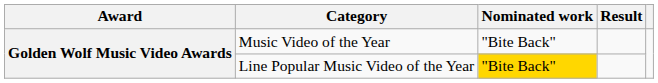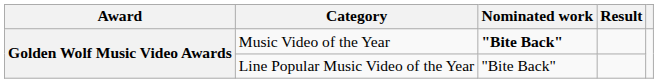(519, 41) normal -> (522, 41) bold
(519, 66) gold background -> (519, 66) no background
